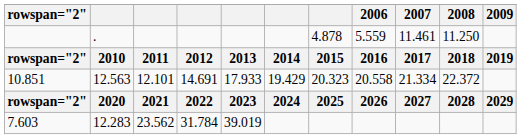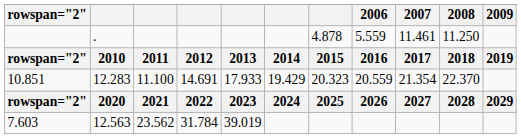(112, 79) 12.563 -> (112, 79) 12.283
(155, 79) 12.101 -> (155, 79) 11.100
(374, 79) 20.558 -> (374, 79) 20.559
(417, 79) 21.334 -> (417, 79) 21.354
(461, 79) 22.372 -> (461, 79) 22.370
(112, 123) 12.283 -> (112, 123) 12.563
